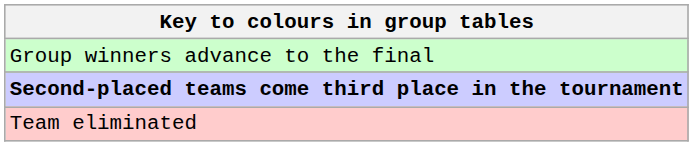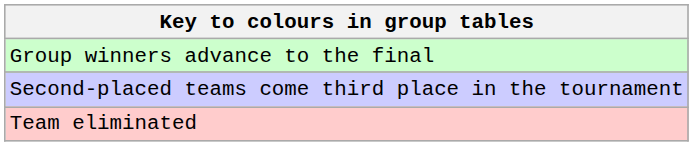(347, 90) bold -> (347, 90) normal
